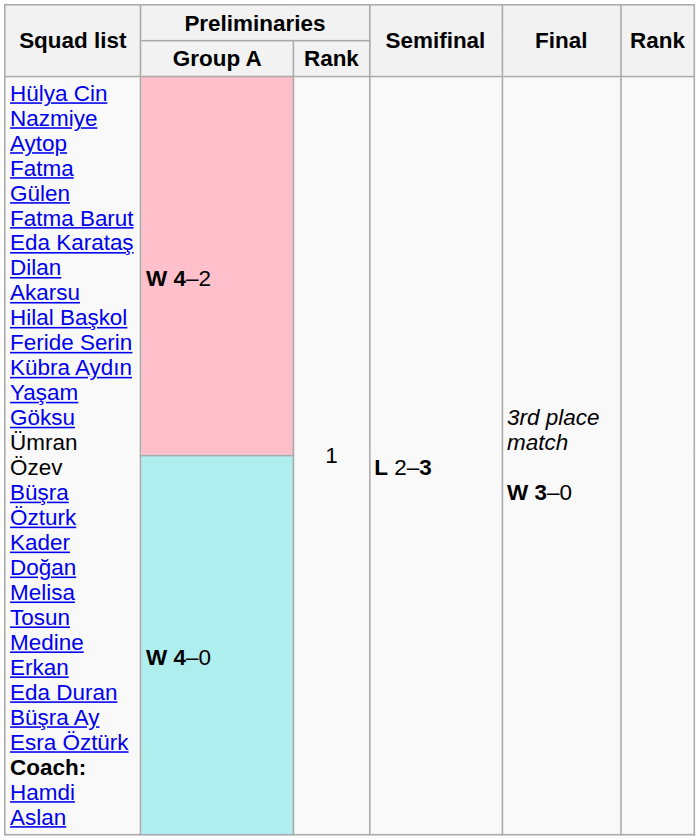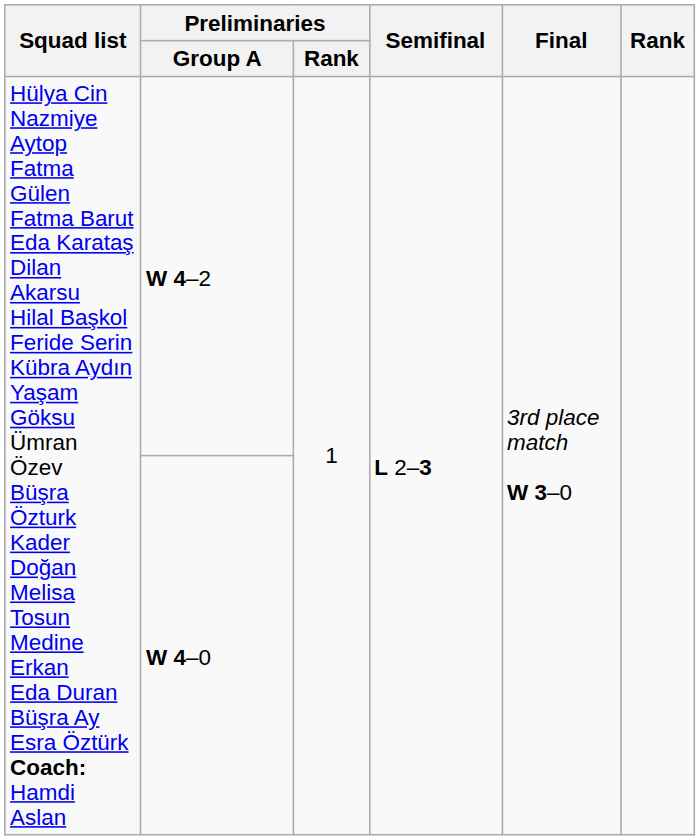(179, 278) pink background -> (179, 278) no background
(179, 658) paleturquoise background -> (179, 658) no background
